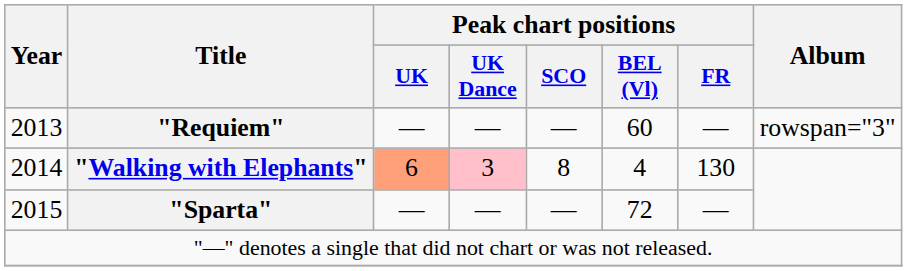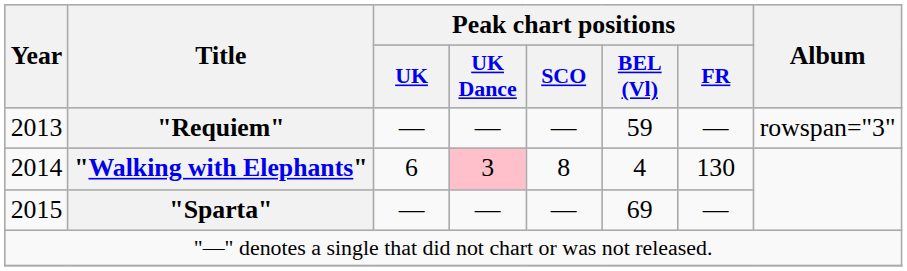(640, 127) 60 -> (640, 127) 59
(412, 168) lightsalmon background -> (412, 168) no background
(640, 209) 72 -> (640, 209) 69
